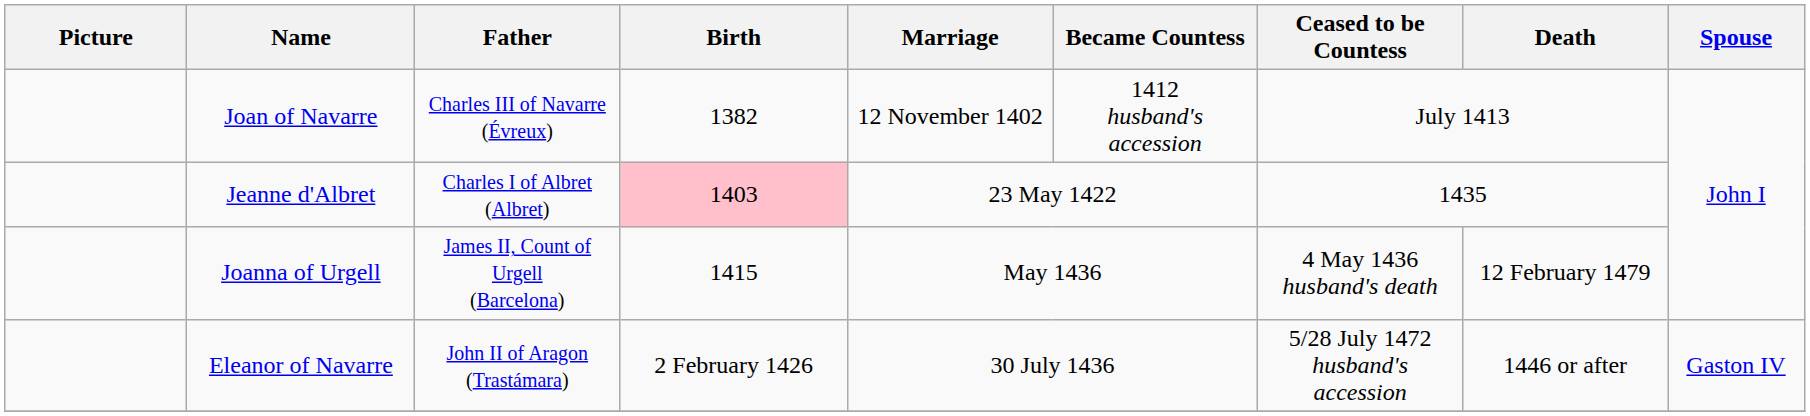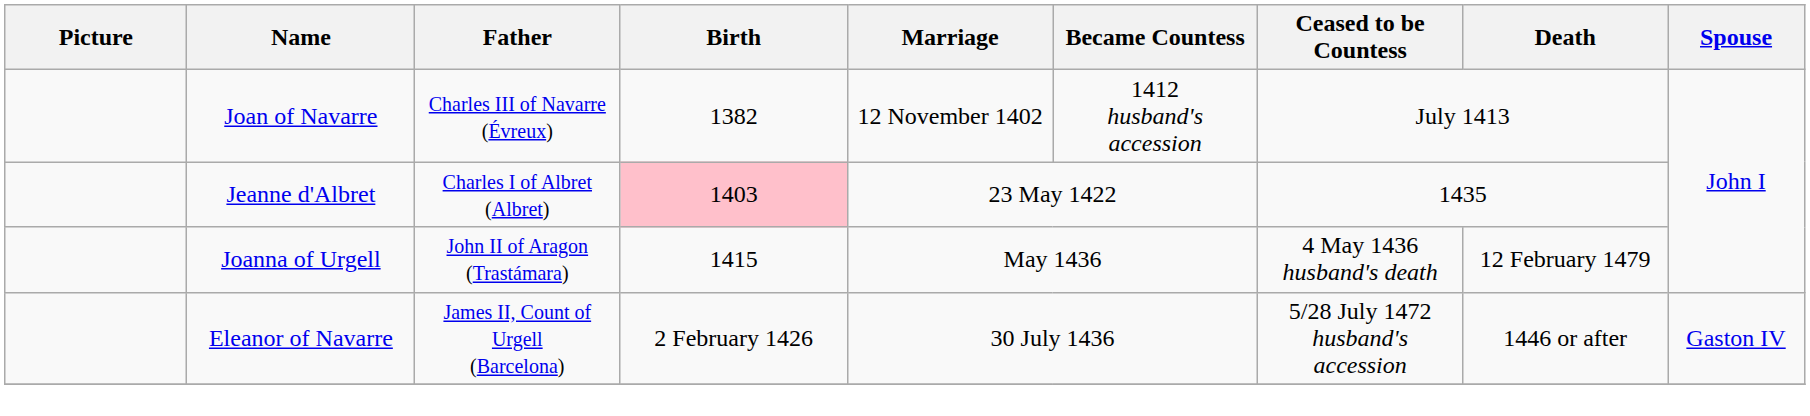(517, 274) James II, Count of Urgell (Barcelona) -> (517, 260) John II of Aragon (Trastámara)
(517, 366) John II of Aragon (Trastámara) -> (517, 339) James II, Count of Urgell (Barcelona)
